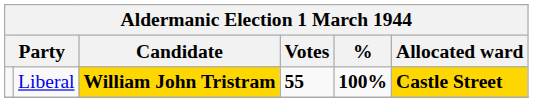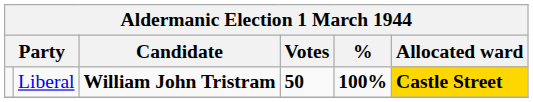(179, 81) gold background -> (179, 81) no background
(294, 81) 55 -> (294, 81) 50
